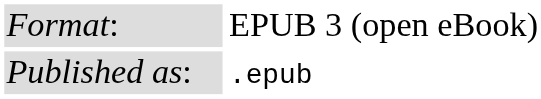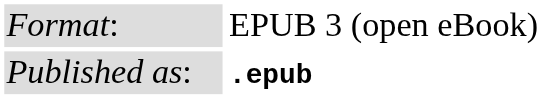(271, 76) normal -> (271, 73) bold
